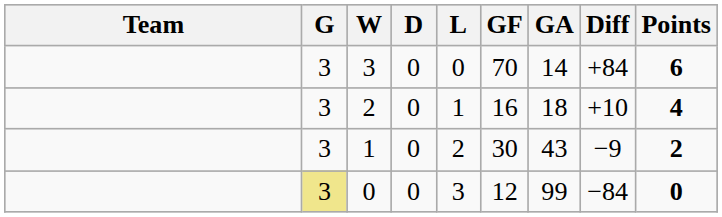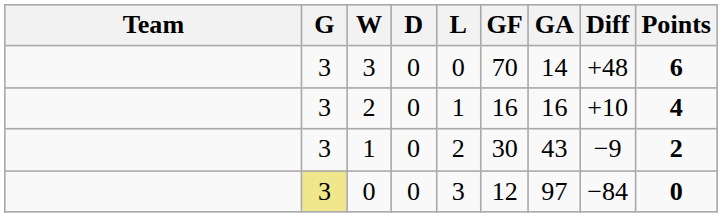(608, 66) +84 -> (608, 66) +48
(554, 107) 18 -> (554, 107) 16
(554, 190) 99 -> (554, 190) 97
